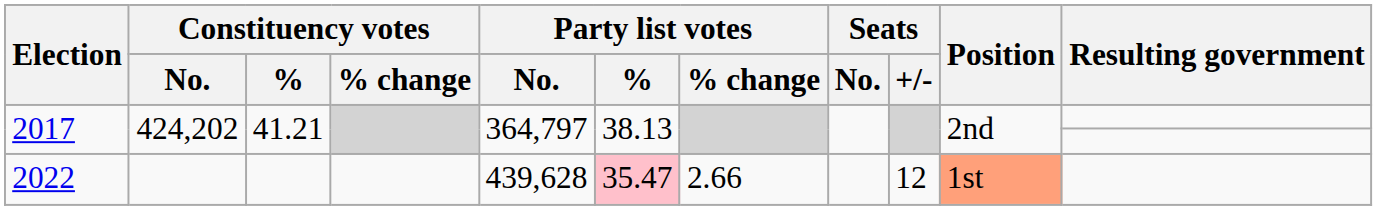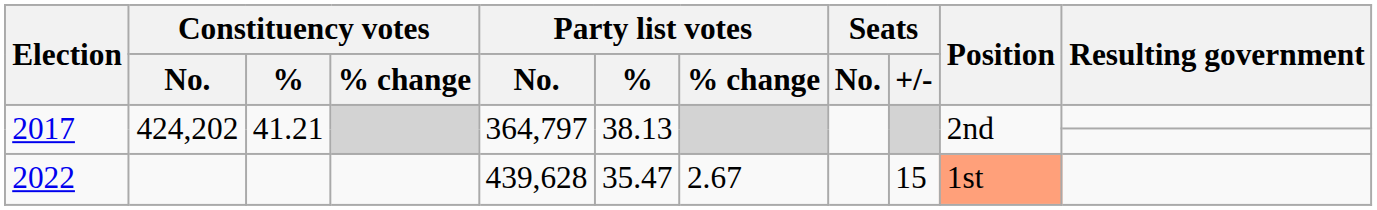(637, 178) pink background -> (637, 178) no background
(714, 178) 2.66 -> (714, 178) 2.67
(911, 178) 12 -> (911, 178) 15
